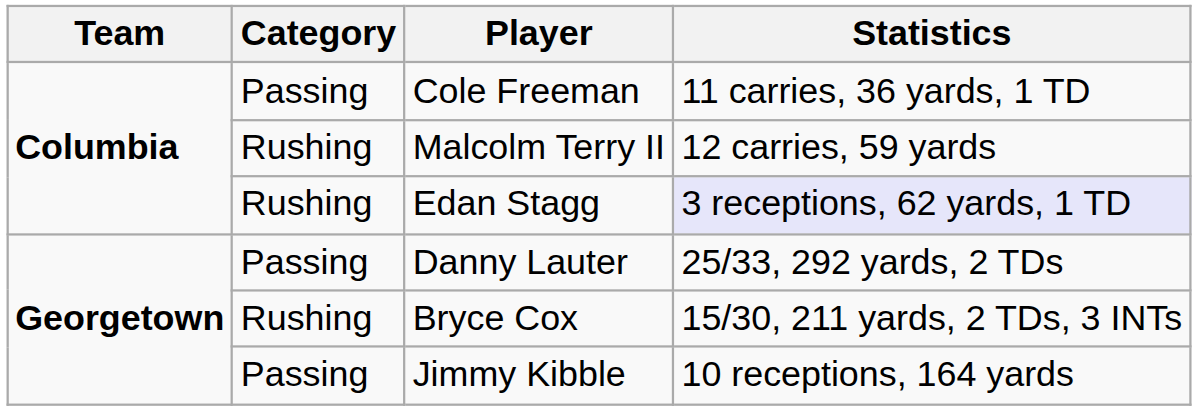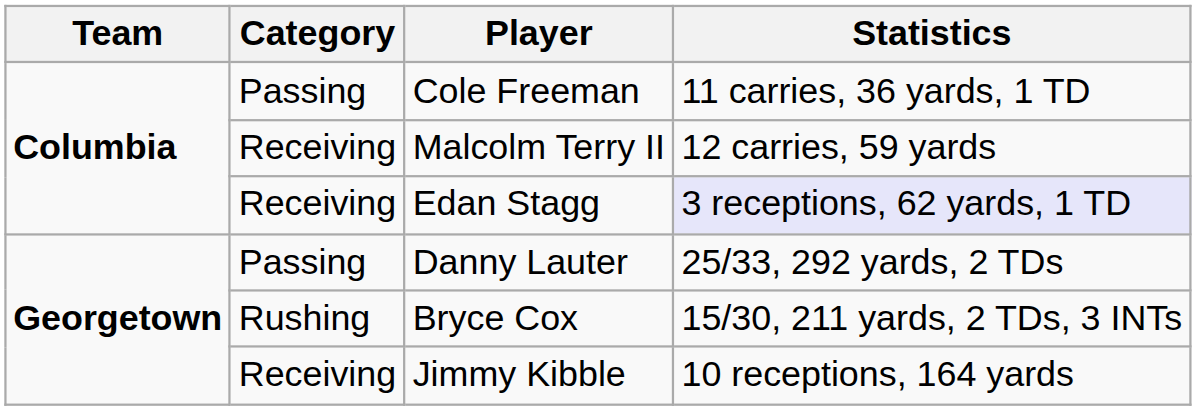(307, 147) Rushing -> (317, 147) Receiving
(307, 204) Rushing -> (317, 204) Receiving
(305, 374) Passing -> (317, 374) Receiving
